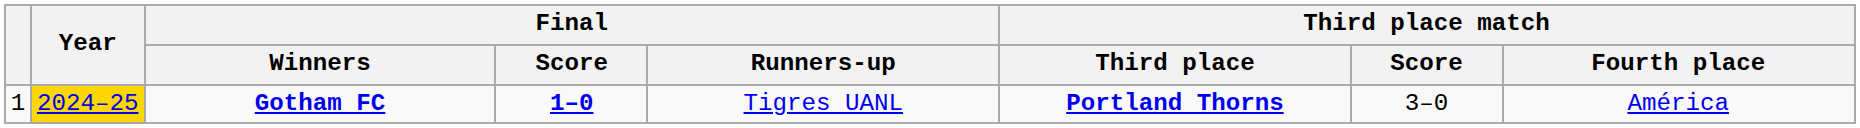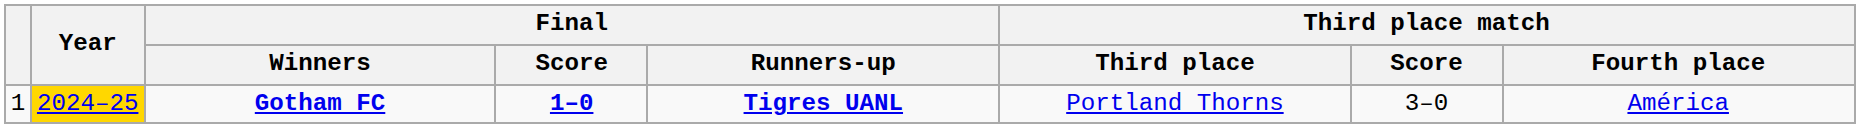(823, 104) normal -> (823, 104) bold
(1175, 104) bold -> (1175, 104) normal
